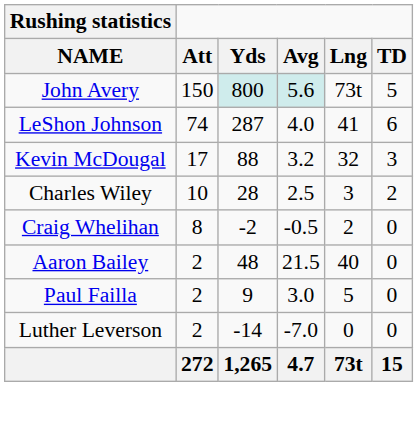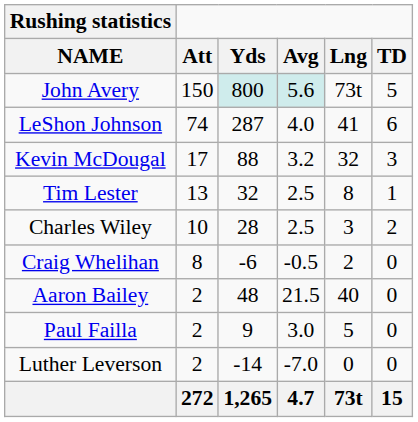+ row: (90, 192)
(248, 227) -2 -> (248, 261) -6
